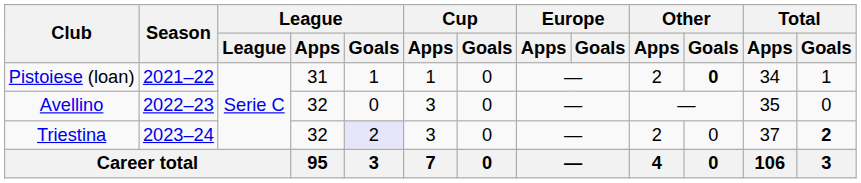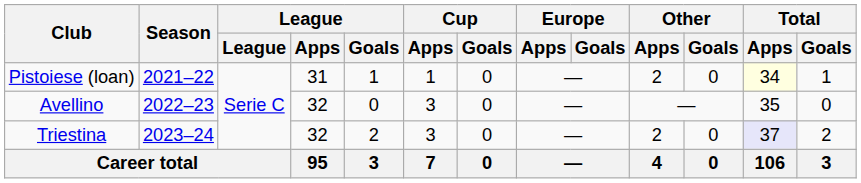(713, 76) bold -> (713, 76) normal
(770, 76) no background -> (770, 76) lightyellow background
(374, 134) lavender background -> (374, 134) no background
(770, 134) no background -> (770, 134) lavender background
(826, 134) bold -> (826, 134) normal
